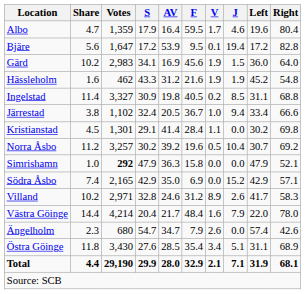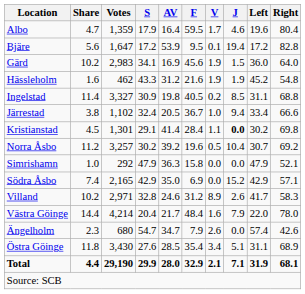(238, 130) normal -> (238, 130) bold
(125, 163) bold -> (125, 163) normal
